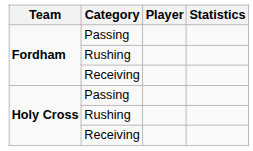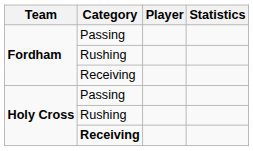(112, 135) normal -> (110, 135) bold
